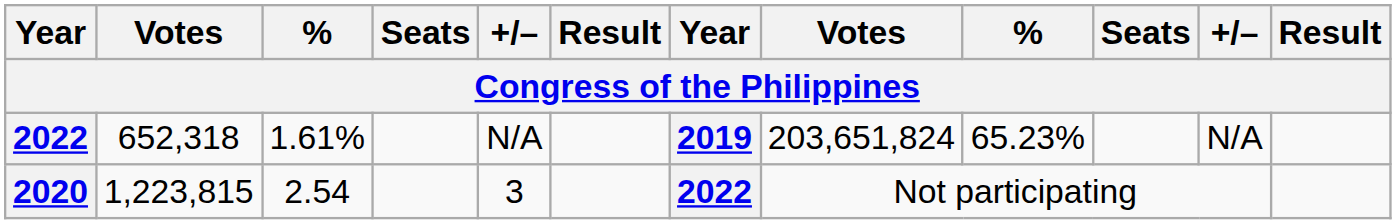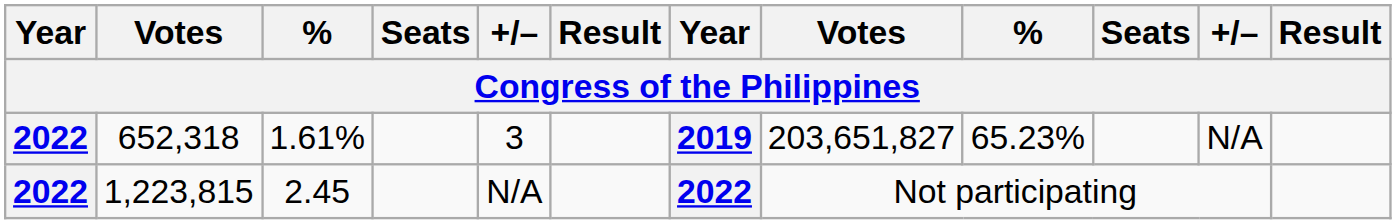(514, 139) N/A -> (514, 139) 3
(861, 139) 203,651,824 -> (861, 139) 203,651,827
(51, 192) 2020 -> (51, 192) 2022
(317, 192) 2.54 -> (317, 192) 2.45
(514, 192) 3 -> (514, 192) N/A
